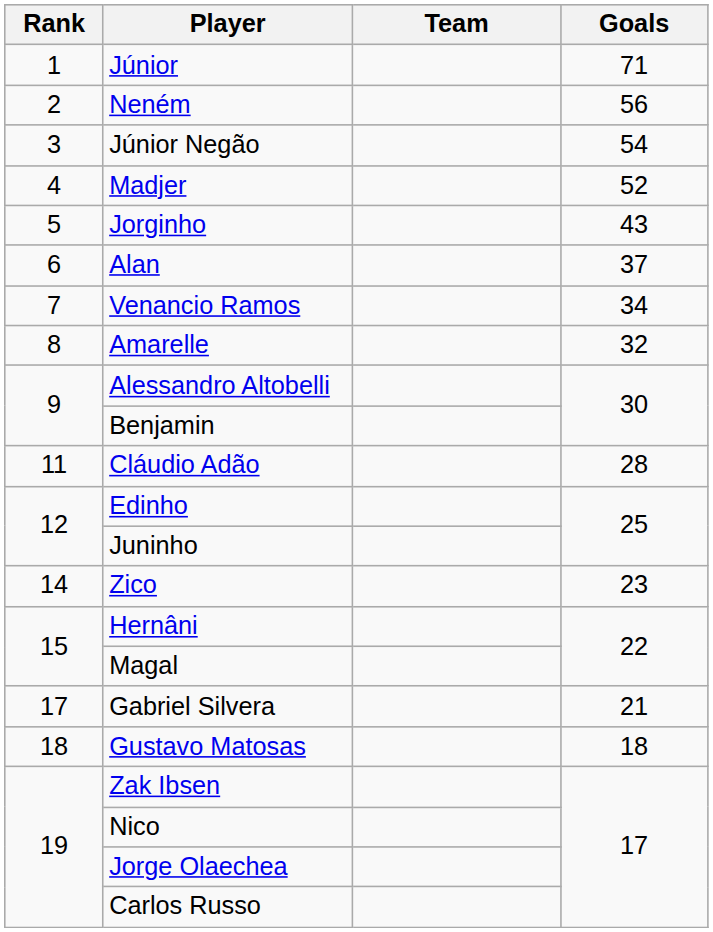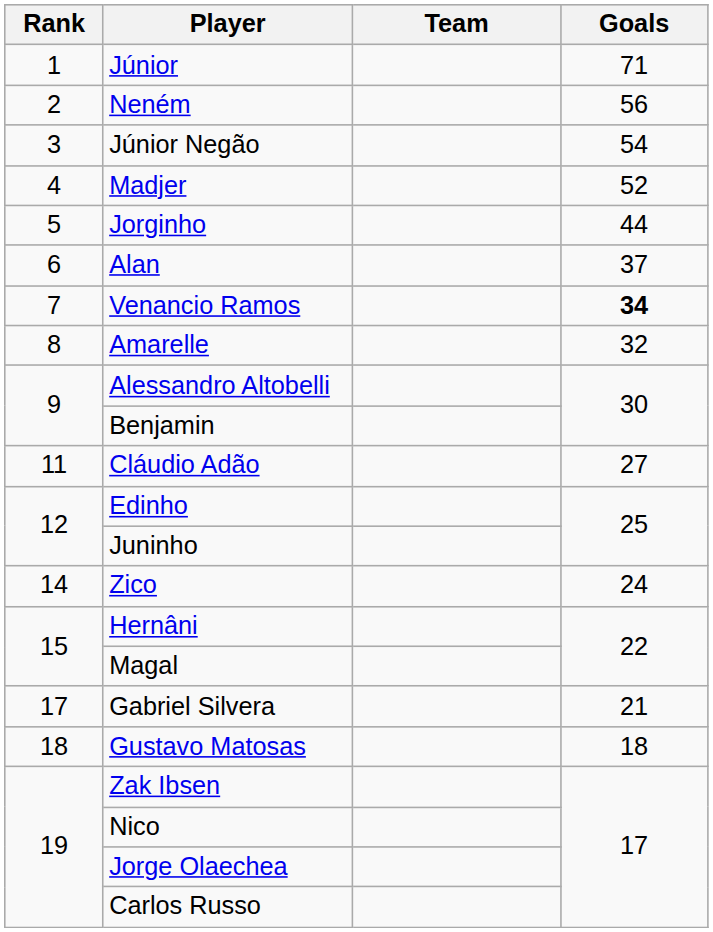(634, 225) 43 -> (634, 225) 44
(634, 305) normal -> (634, 305) bold
(634, 465) 28 -> (634, 465) 27
(634, 585) 23 -> (634, 585) 24
